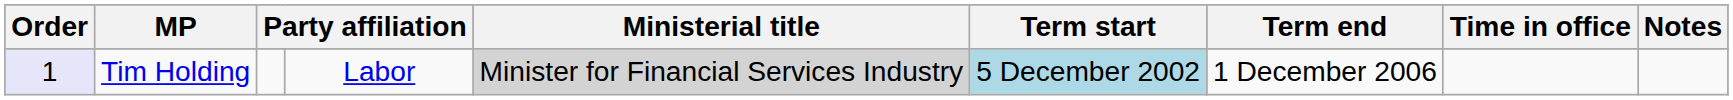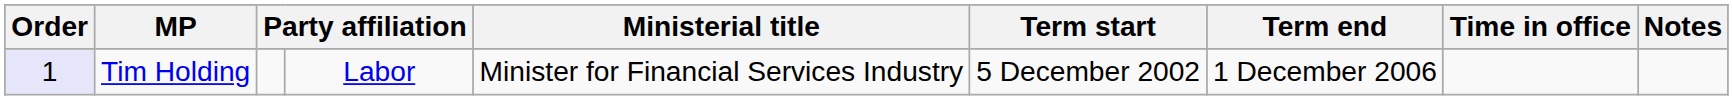(721, 71) lightgrey background -> (721, 71) no background
(1088, 71) lightblue background -> (1088, 71) no background
